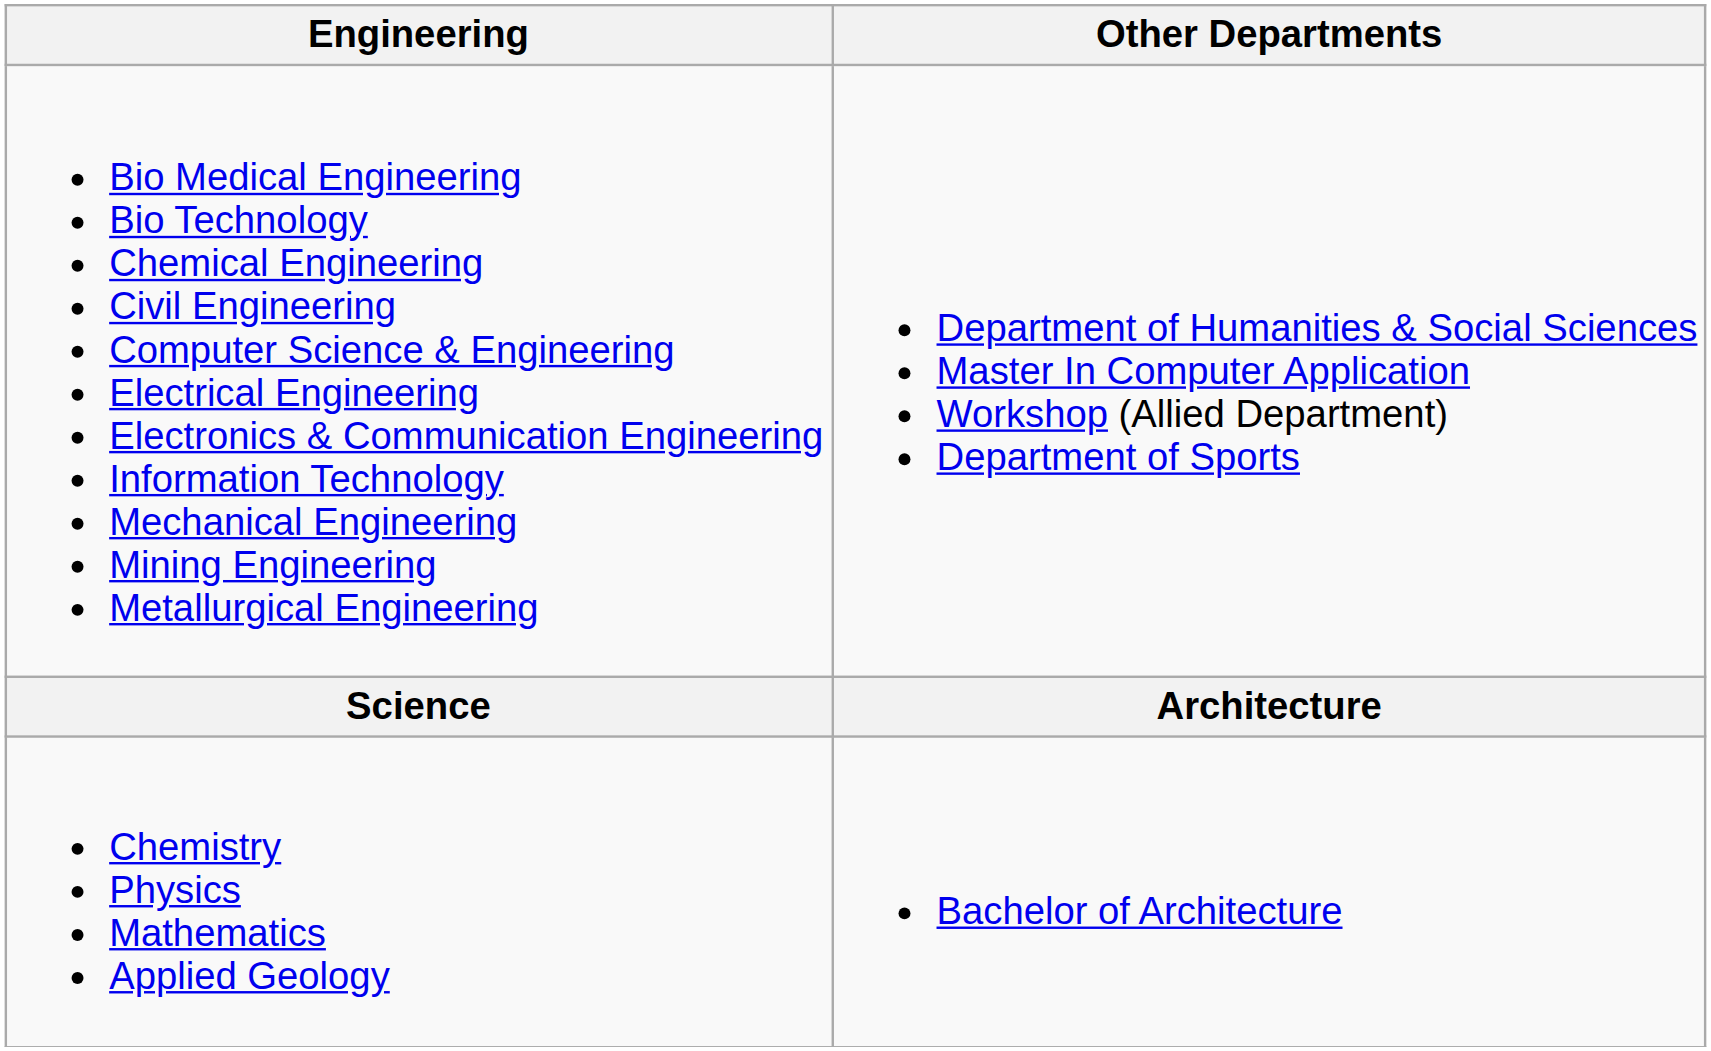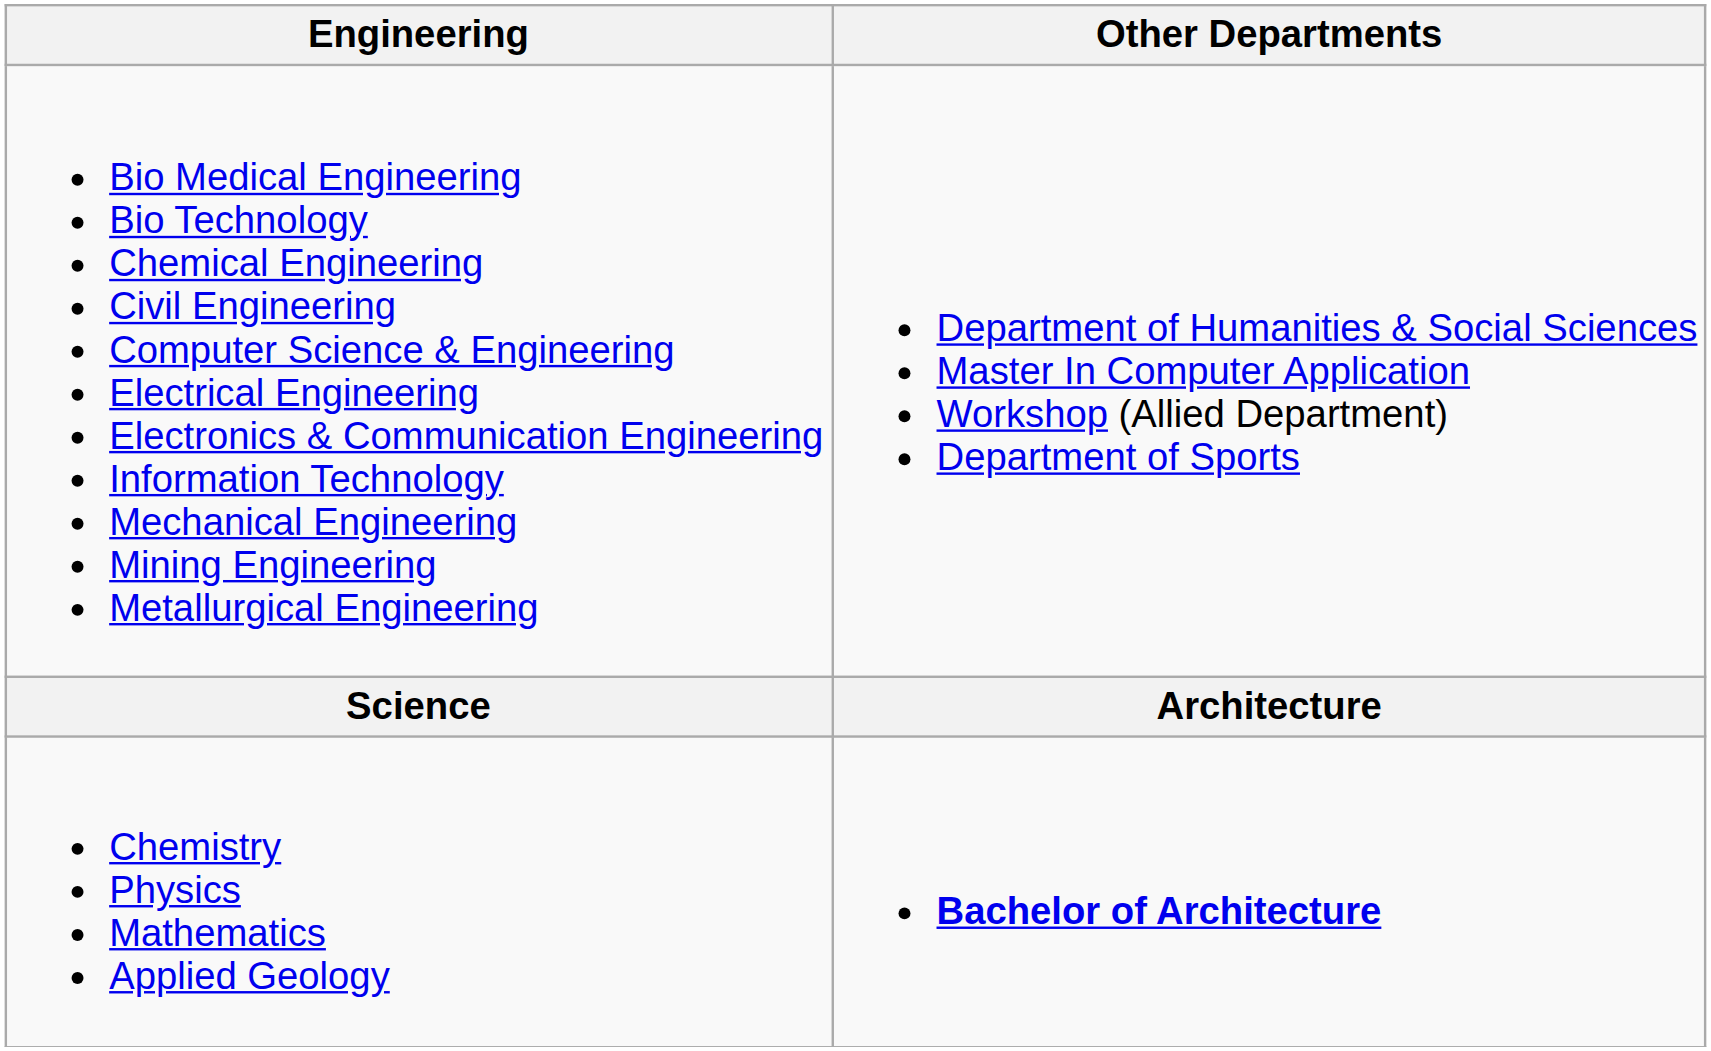(1269, 913) normal -> (1269, 913) bold
